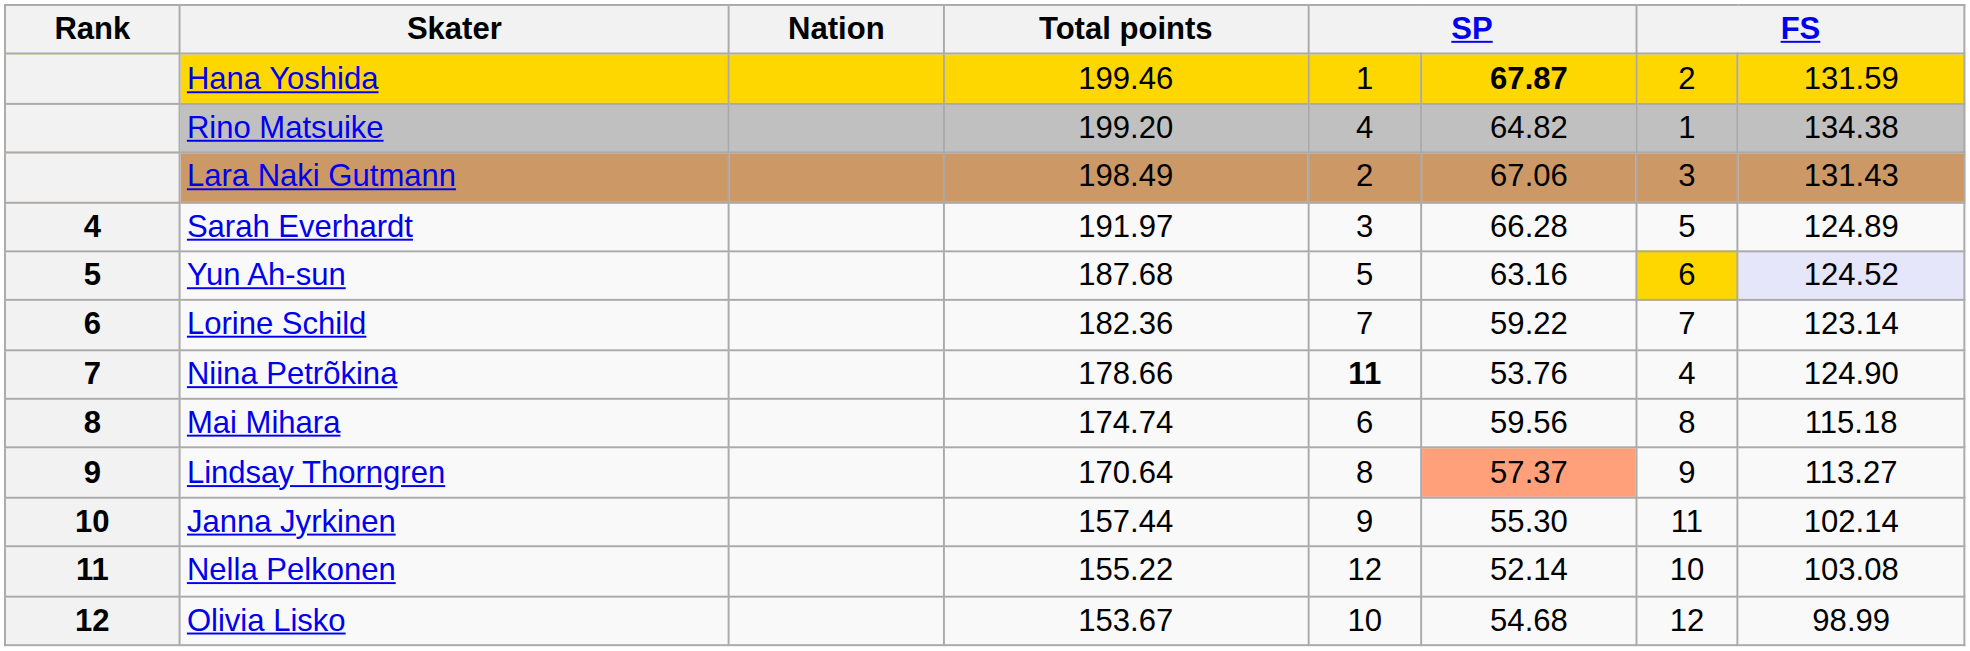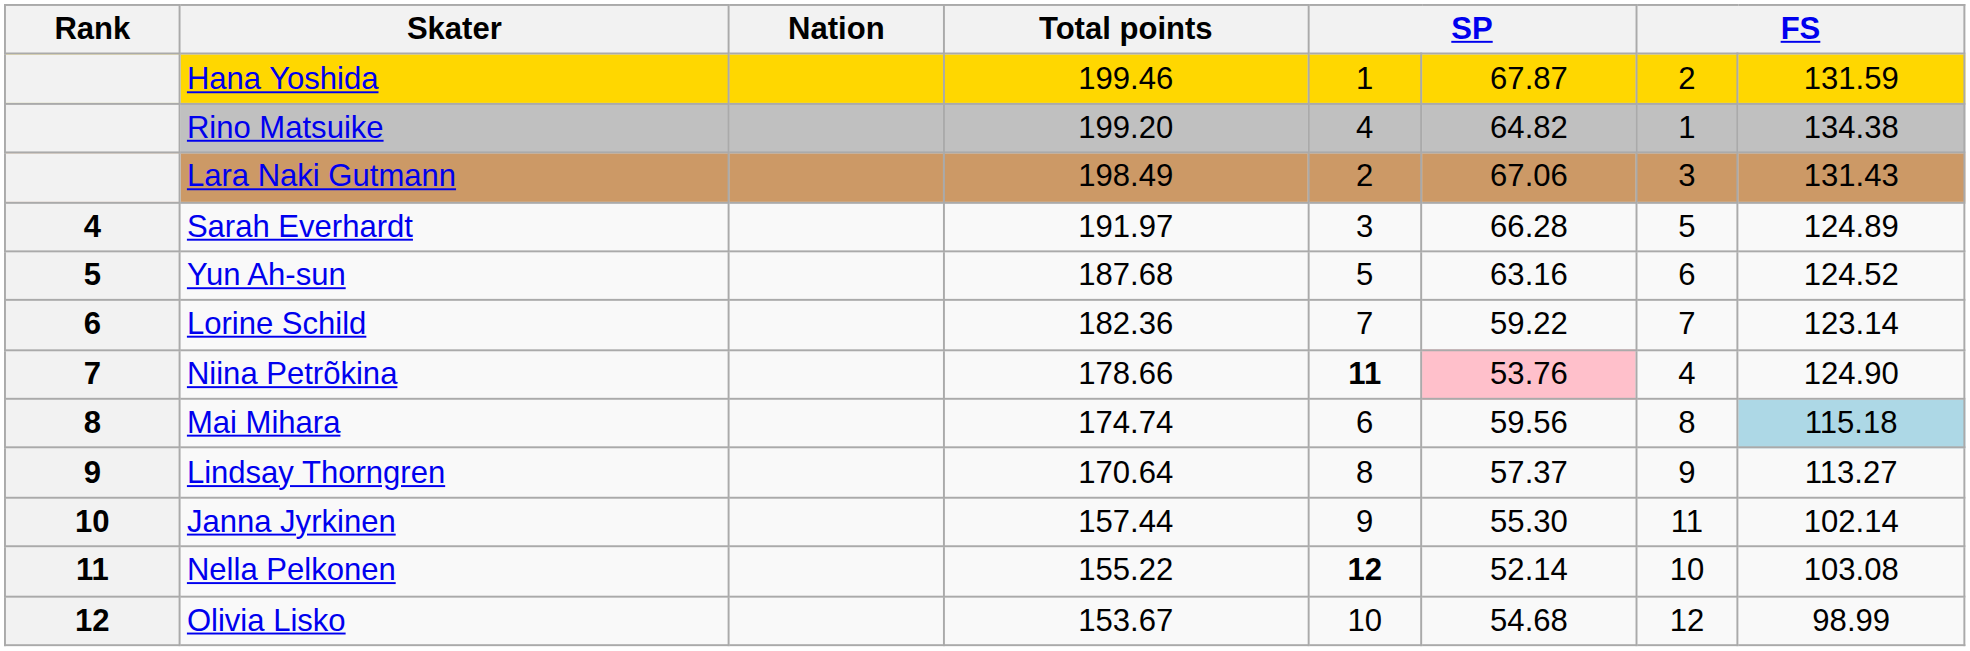(1529, 78) bold -> (1529, 78) normal
(1687, 275) gold background -> (1687, 275) no background
(1851, 275) lavender background -> (1851, 275) no background
(1529, 373) no background -> (1529, 373) pink background
(1851, 422) no background -> (1851, 422) lightblue background
(1529, 472) lightsalmon background -> (1529, 472) no background
(1365, 570) normal -> (1365, 570) bold
